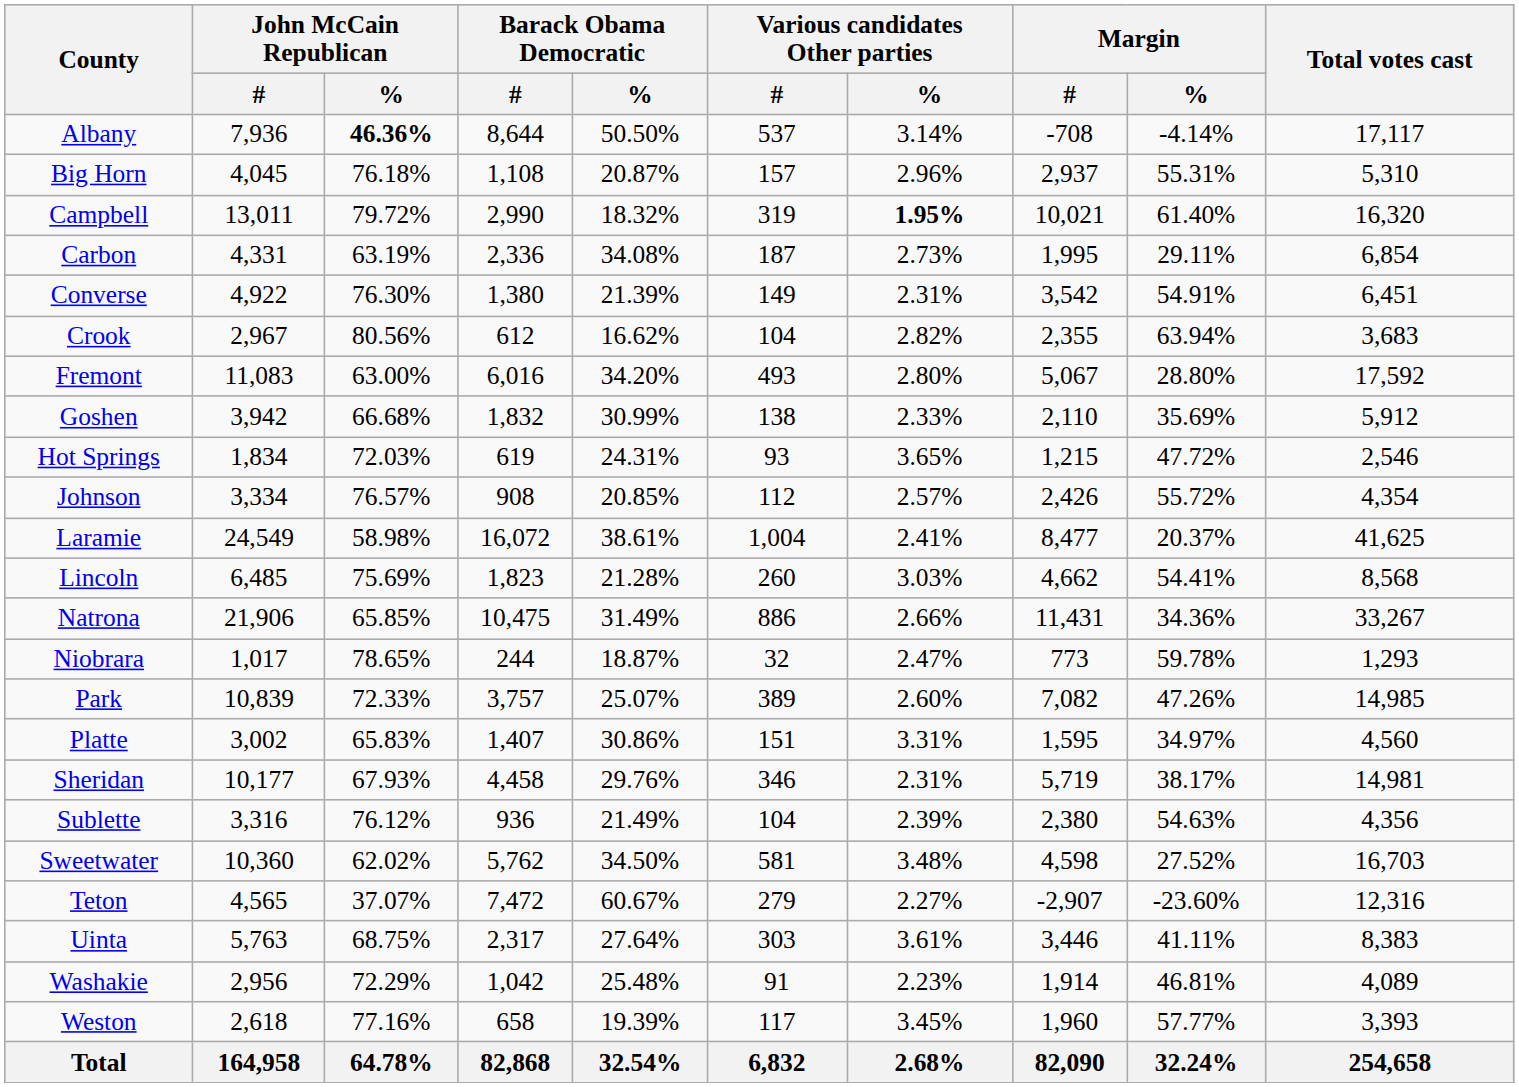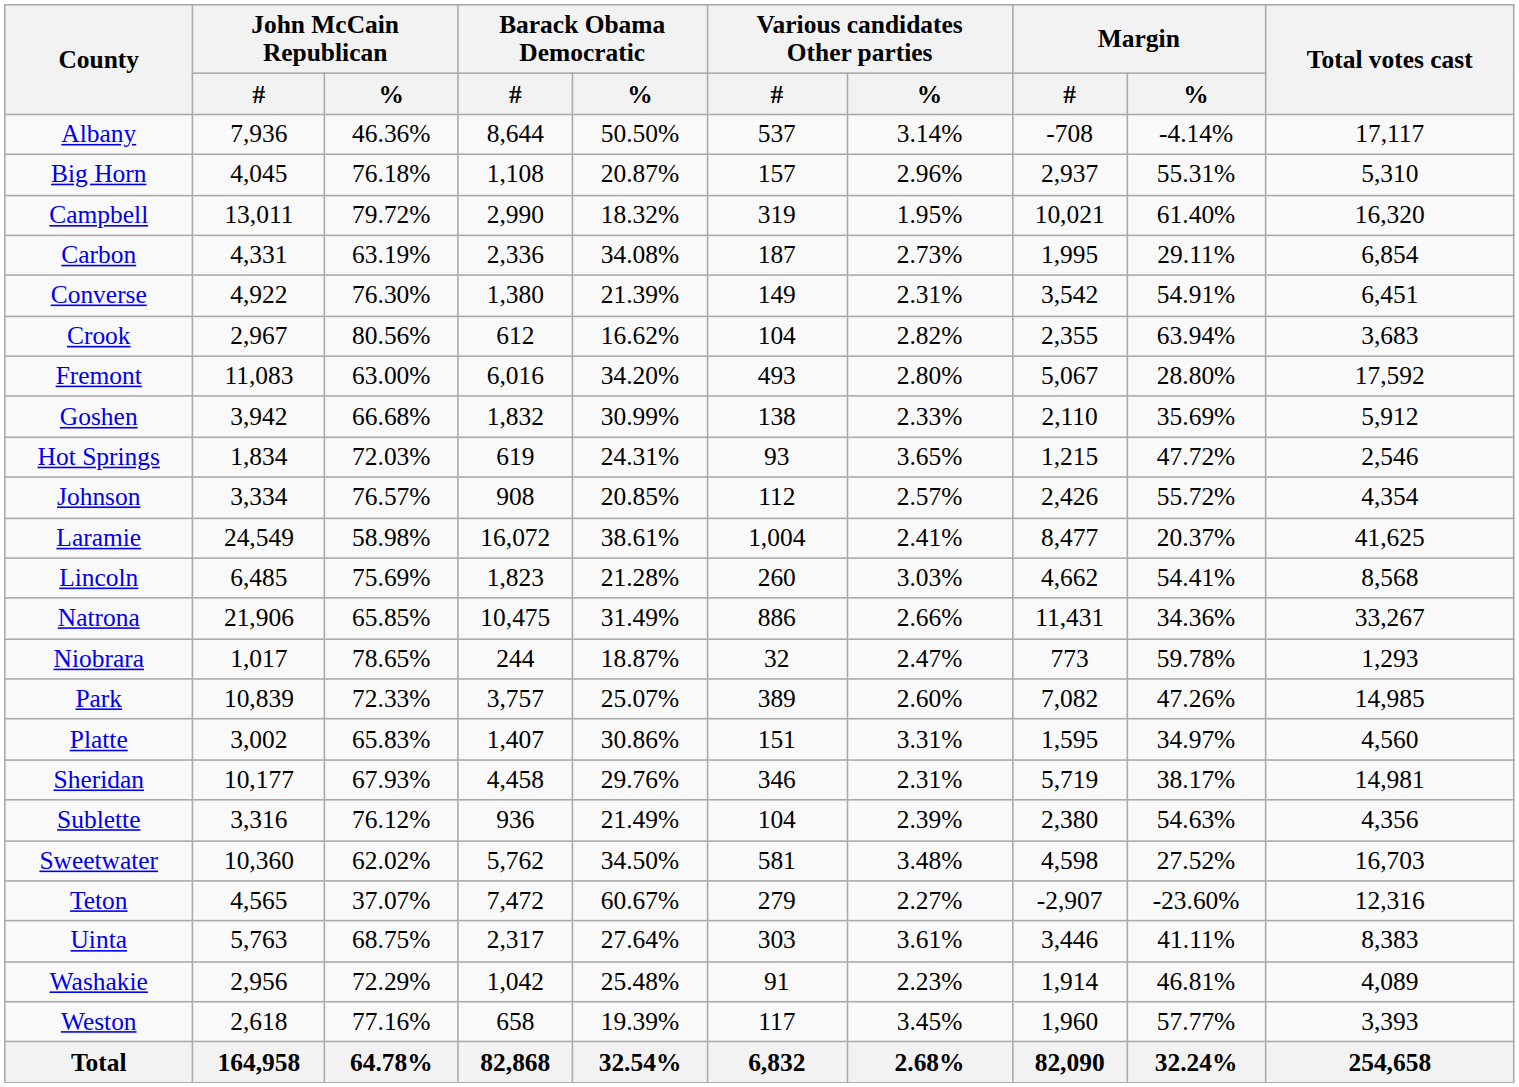(391, 133) bold -> (391, 133) normal
(930, 214) bold -> (930, 214) normal
